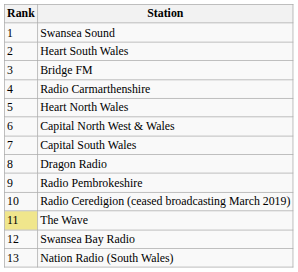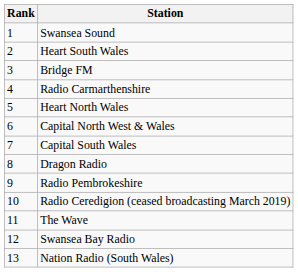(13, 220) khaki background -> (13, 220) no background
